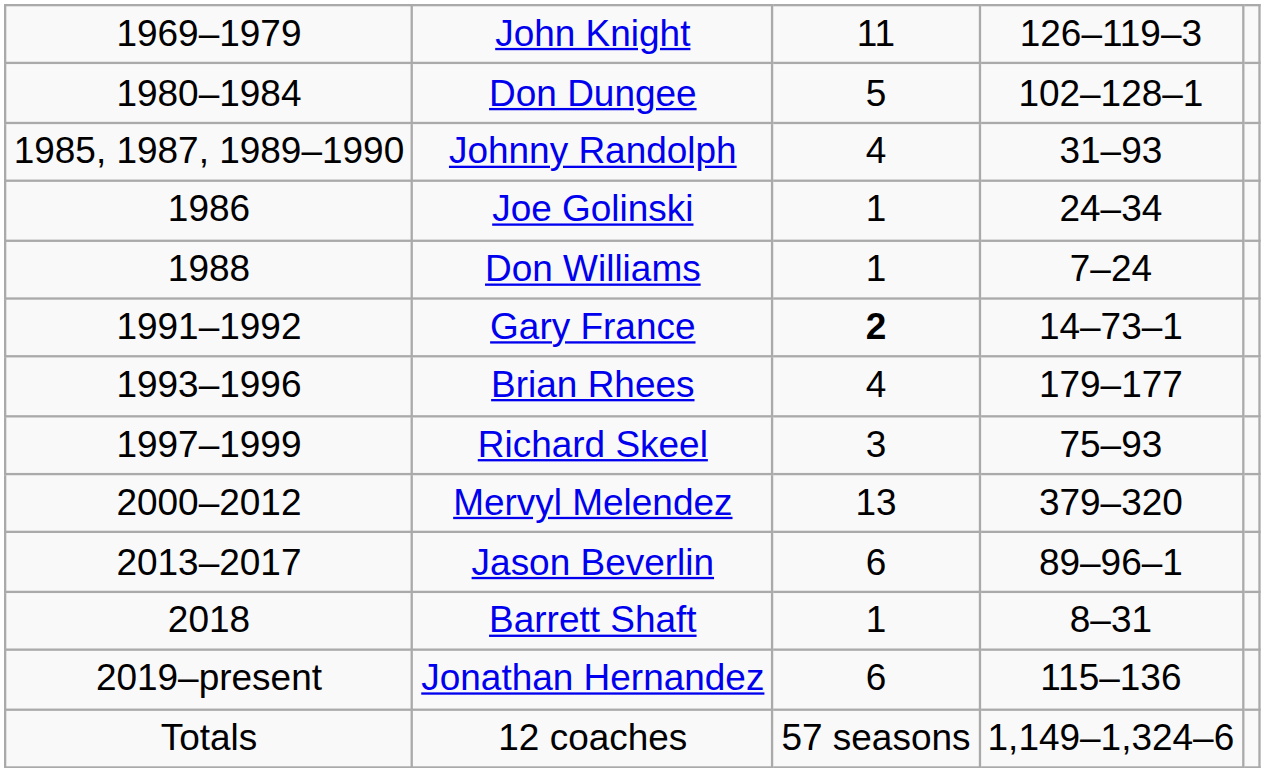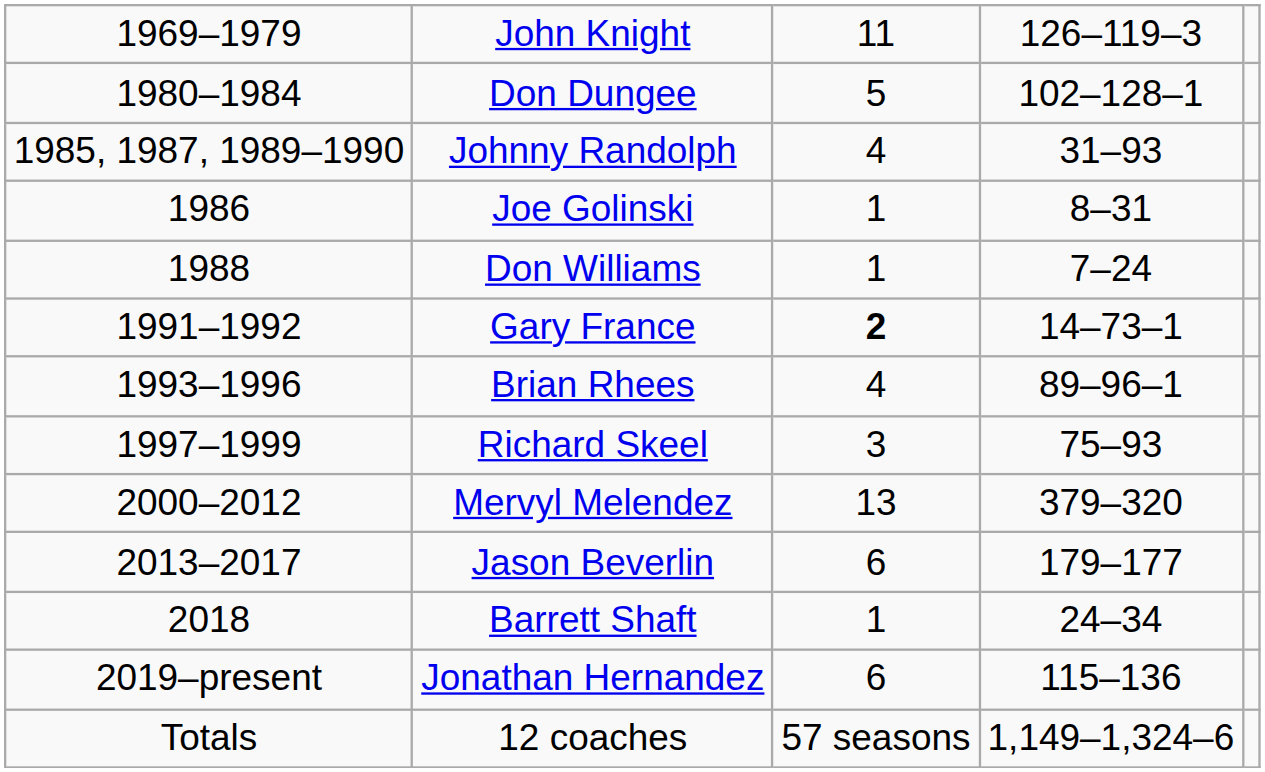(1111, 209) 24–34 -> (1111, 209) 8–31
(1111, 385) 179–177 -> (1111, 385) 89–96–1
(1111, 561) 89–96–1 -> (1111, 561) 179–177
(1111, 619) 8–31 -> (1111, 619) 24–34
